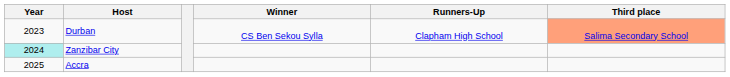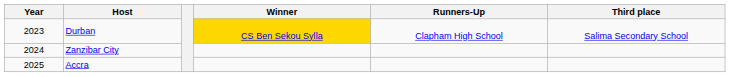(282, 36) no background -> (282, 36) gold background
(636, 36) lightsalmon background -> (636, 36) no background
(34, 51) paleturquoise background -> (34, 51) no background
